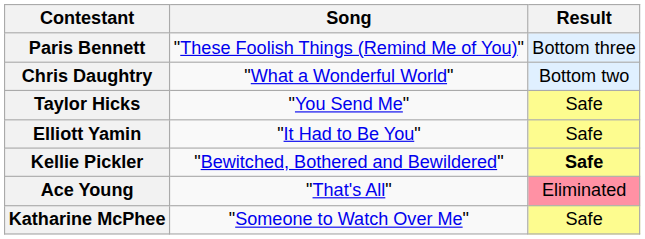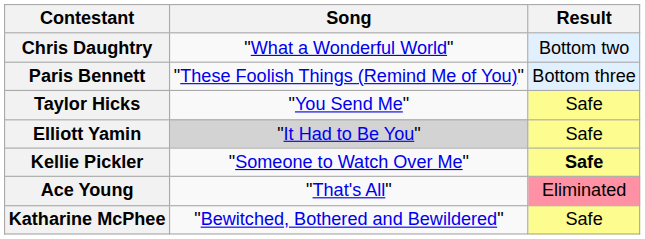rows swapped: (87, 76) <-> (87, 47)
(349, 133) no background -> (349, 133) lightgrey background
(349, 162) "Bewitched, Bothered and Bewildered" -> (349, 162) "Someone to Watch Over Me"
(349, 219) "Someone to Watch Over Me" -> (349, 219) "Bewitched, Bothered and Bewildered"
